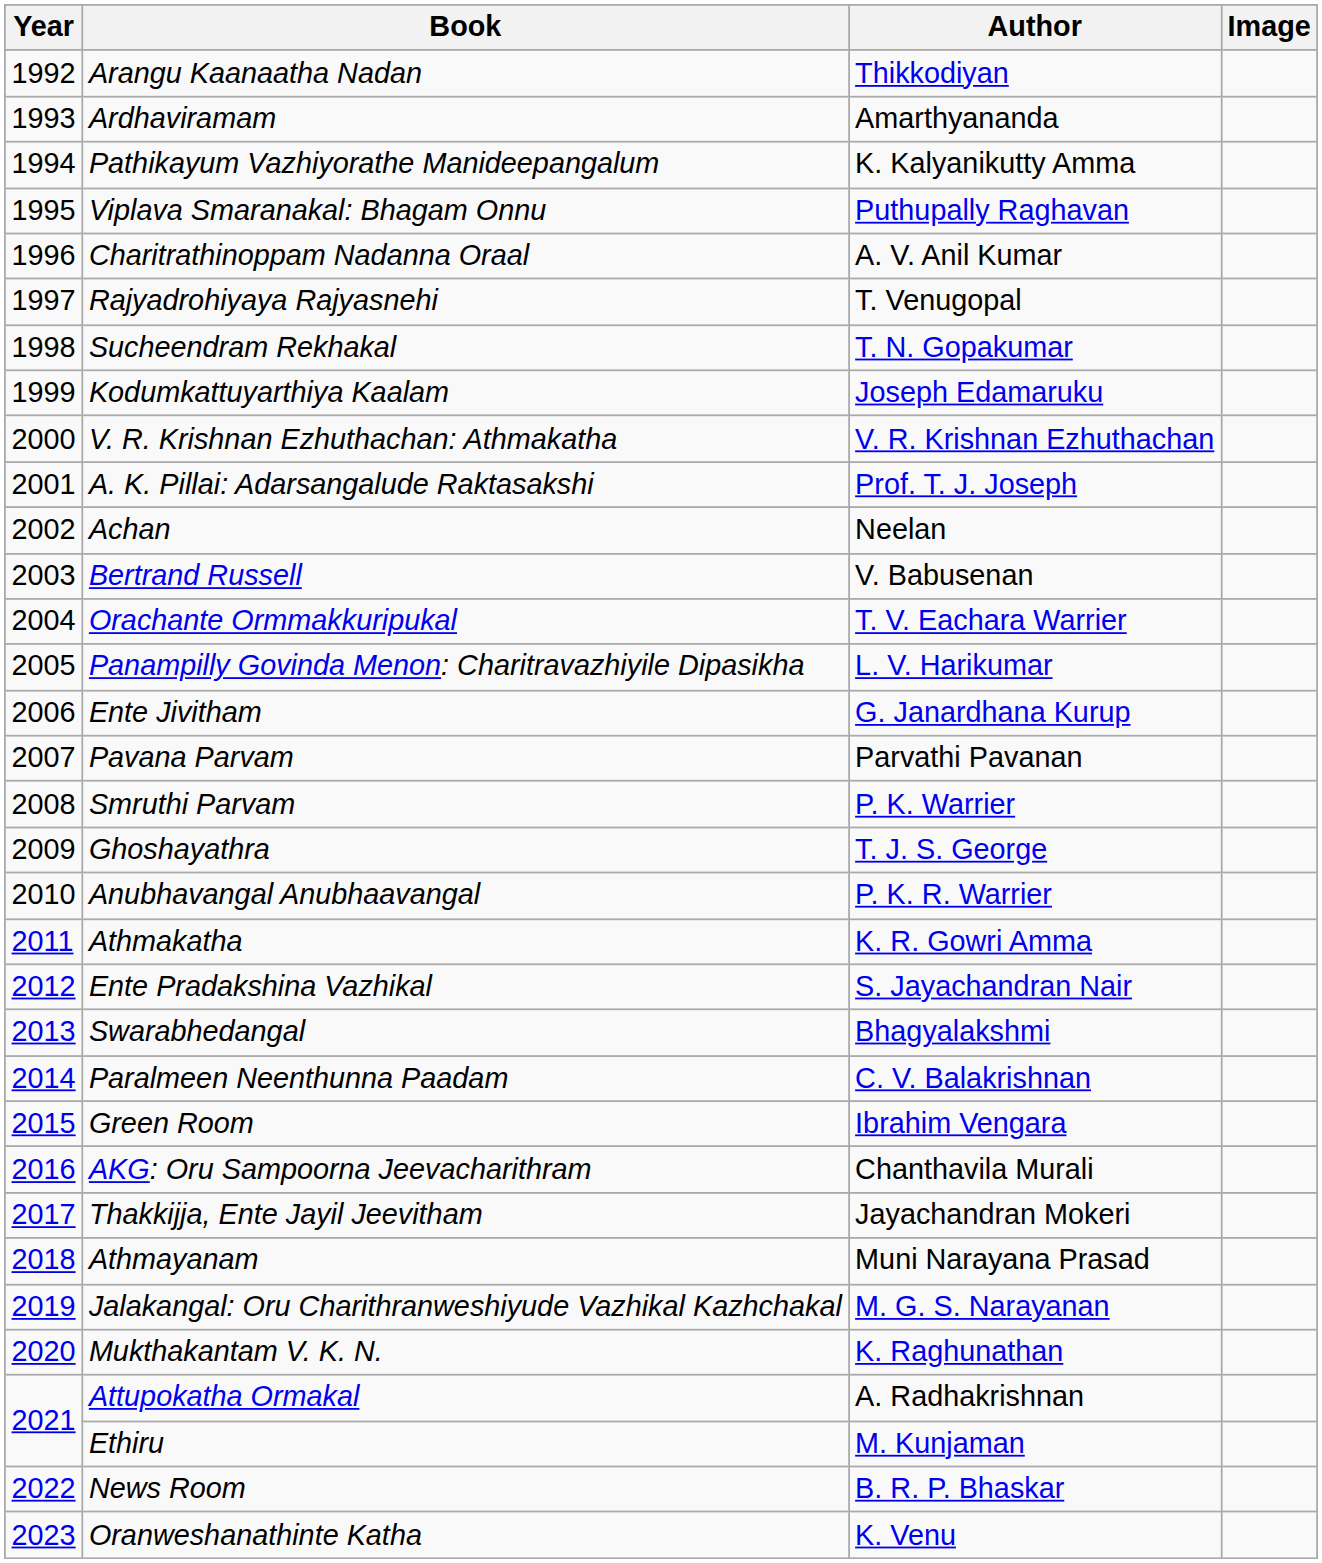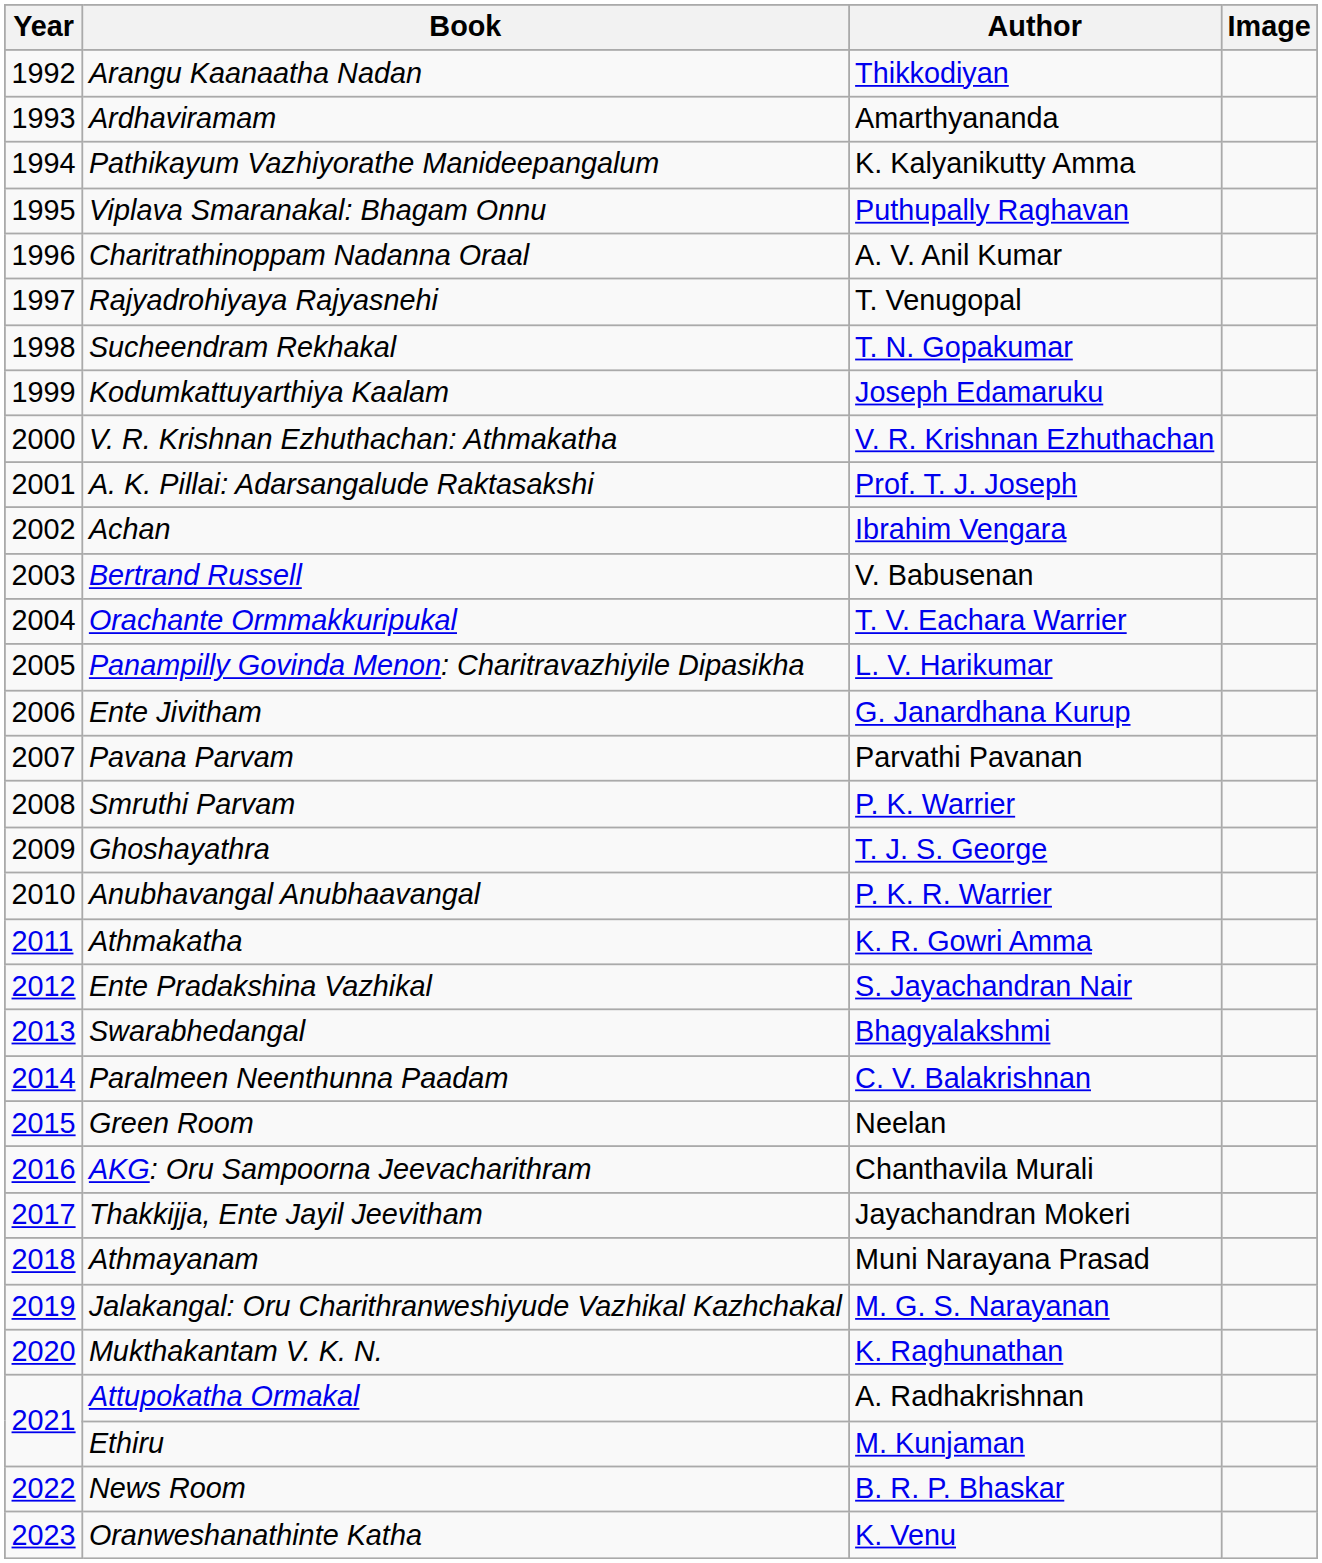(901, 529) Neelan -> (961, 529) Ibrahim Vengara
(961, 1123) Ibrahim Vengara -> (901, 1123) Neelan
